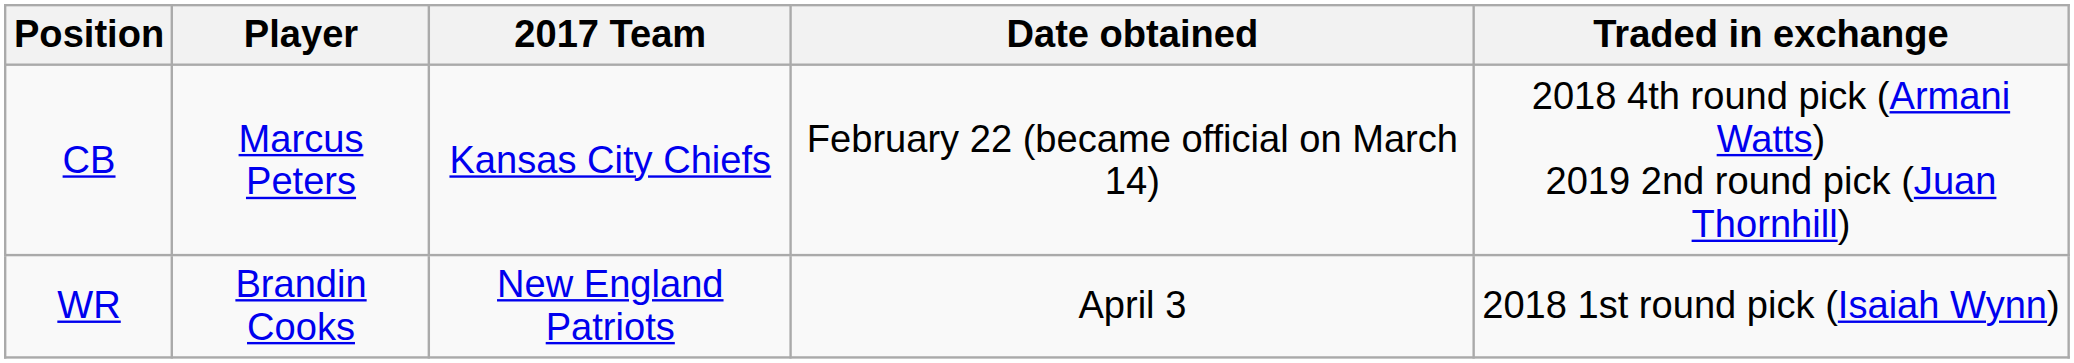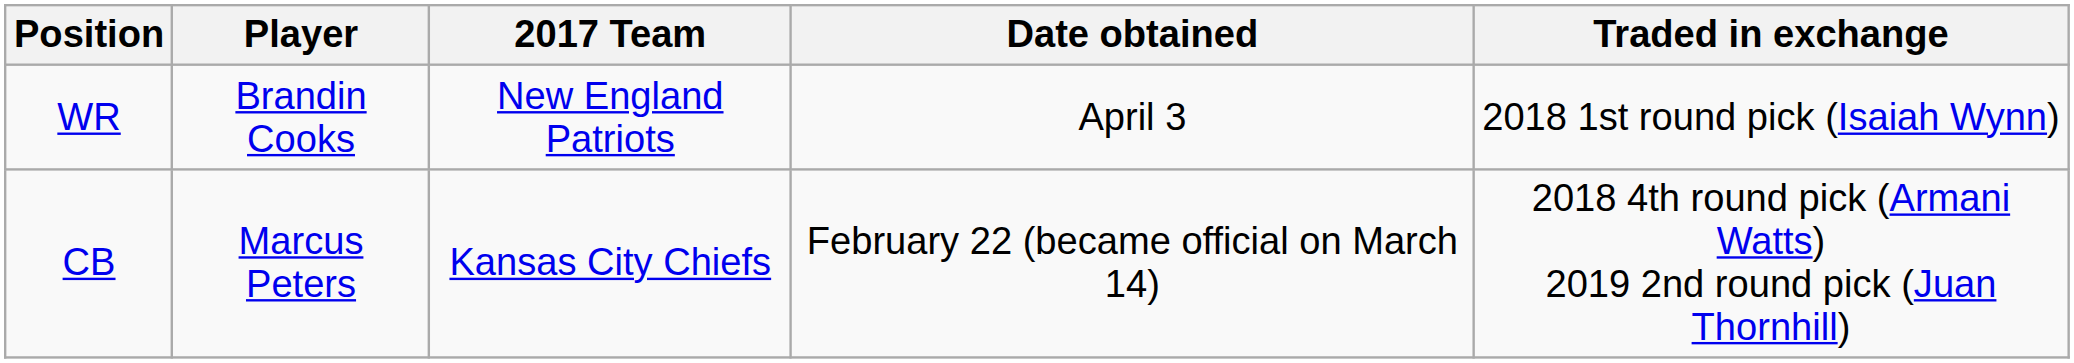rows swapped: (89, 305) <-> (89, 159)
